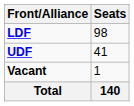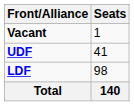rows swapped: (19, 33) <-> (27, 71)
